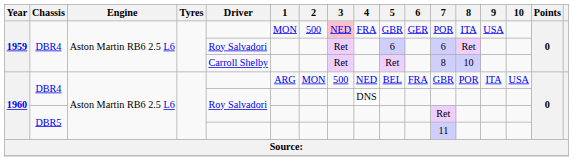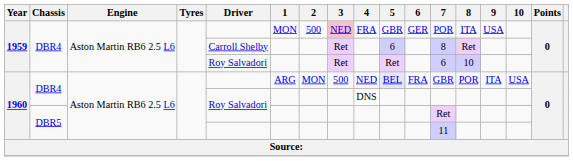(238, 46) Roy Salvadori -> (238, 46) Carroll Shelby
(443, 46) 6 -> (443, 46) 8
(238, 62) Carroll Shelby -> (238, 62) Roy Salvadori
(443, 62) 8 -> (443, 62) 6
(392, 79) no background -> (392, 79) lavender background
